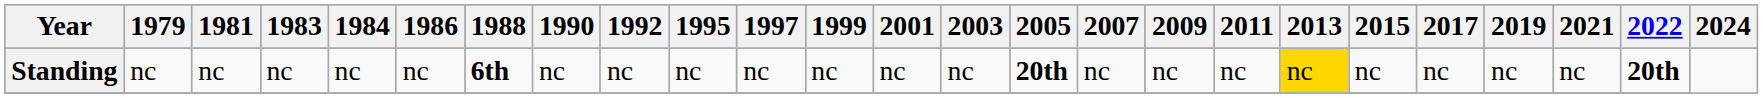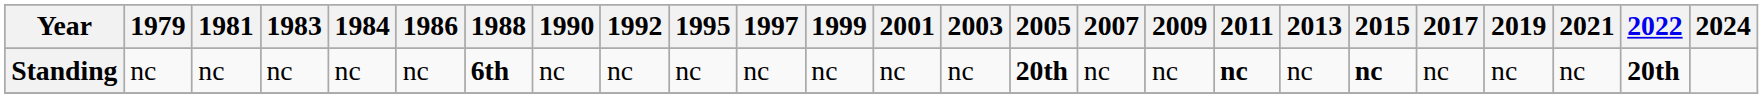(1233, 70) normal -> (1234, 70) bold
(1300, 70) gold background -> (1300, 70) no background
(1368, 70) normal -> (1369, 70) bold
